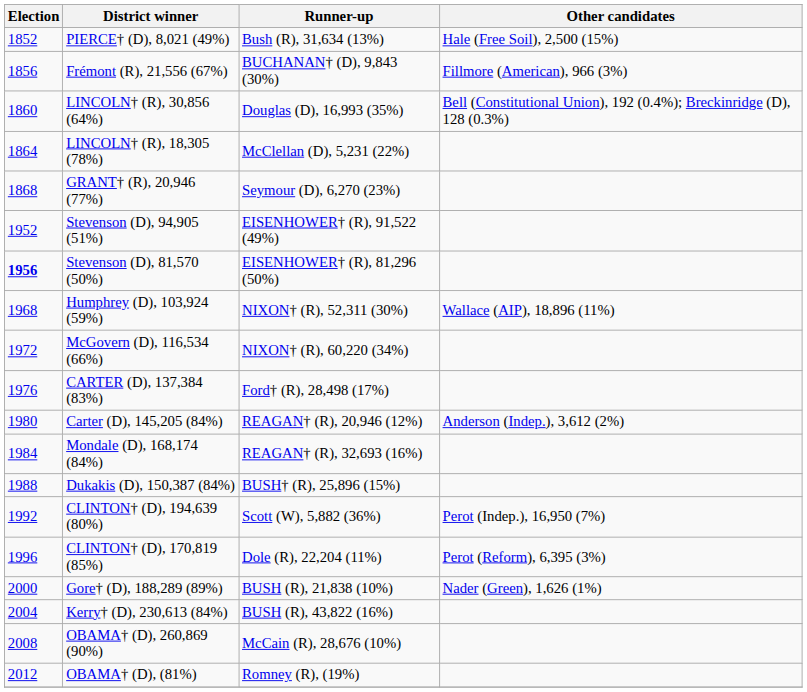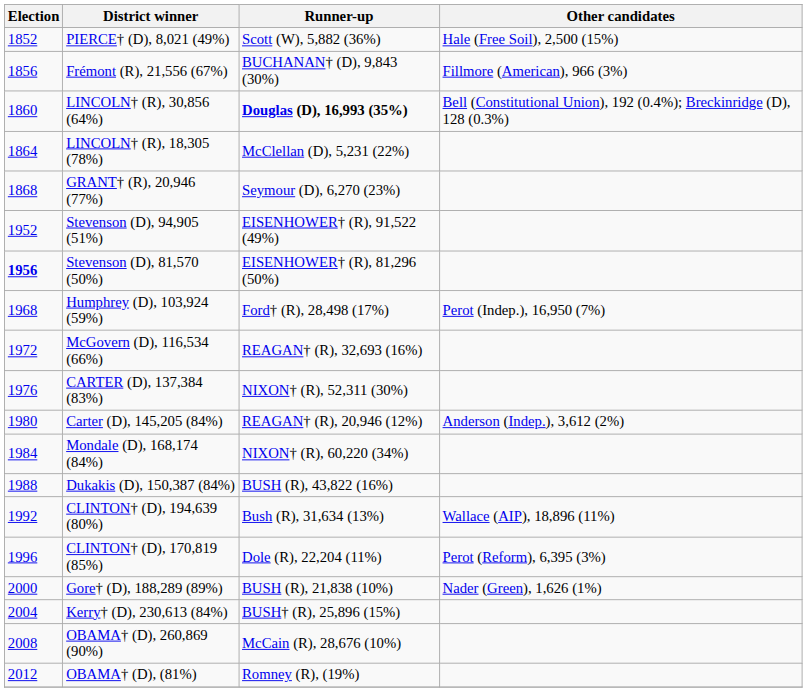(313, 39) Bush (R), 31,634 (13%) -> (311, 39) Scott (W), 5,882 (36%)
(323, 111) normal -> (325, 111) bold
(325, 310) NIXON† (R), 52,311 (30%) -> (315, 310) Ford† (R), 28,498 (17%)
(529, 310) Wallace (AIP), 18,896 (11%) -> (524, 310) Perot (Indep.), 16,950 (7%)
(325, 350) NIXON† (R), 60,220 (34%) -> (332, 350) REAGAN† (R), 32,693 (16%)
(315, 390) Ford† (R), 28,498 (17%) -> (325, 390) NIXON† (R), 52,311 (30%)
(332, 453) REAGAN† (R), 32,693 (16%) -> (325, 453) NIXON† (R), 60,220 (34%)
(321, 485) BUSH† (R), 25,896 (15%) -> (317, 485) BUSH (R), 43,822 (16%)
(311, 516) Scott (W), 5,882 (36%) -> (313, 516) Bush (R), 31,634 (13%)
(524, 516) Perot (Indep.), 16,950 (7%) -> (529, 516) Wallace (AIP), 18,896 (11%)
(317, 611) BUSH (R), 43,822 (16%) -> (321, 611) BUSH† (R), 25,896 (15%)
